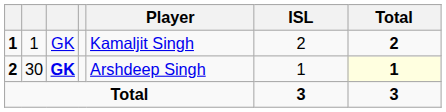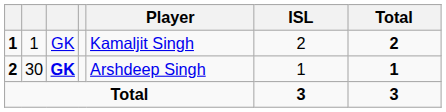(394, 69) lightyellow background -> (394, 69) no background
